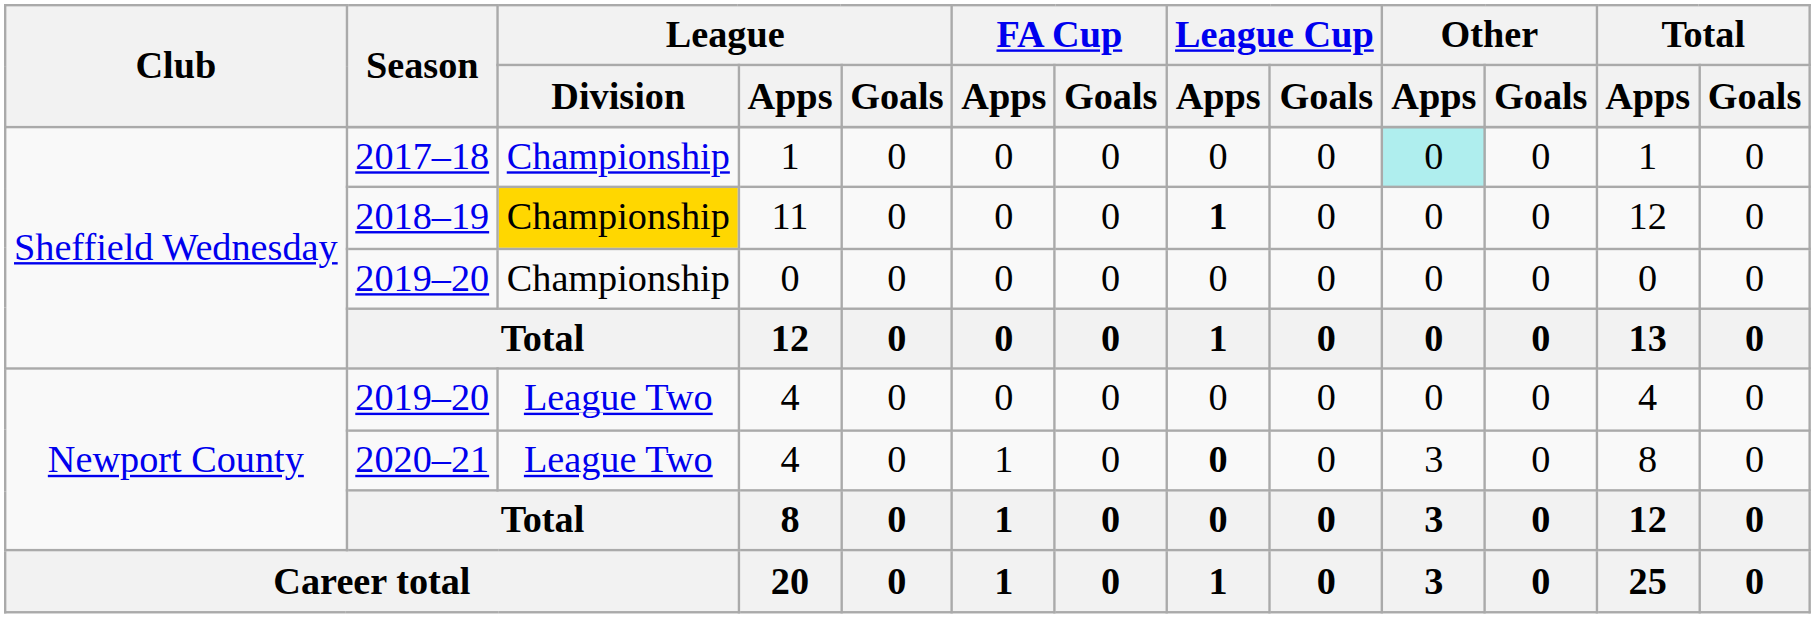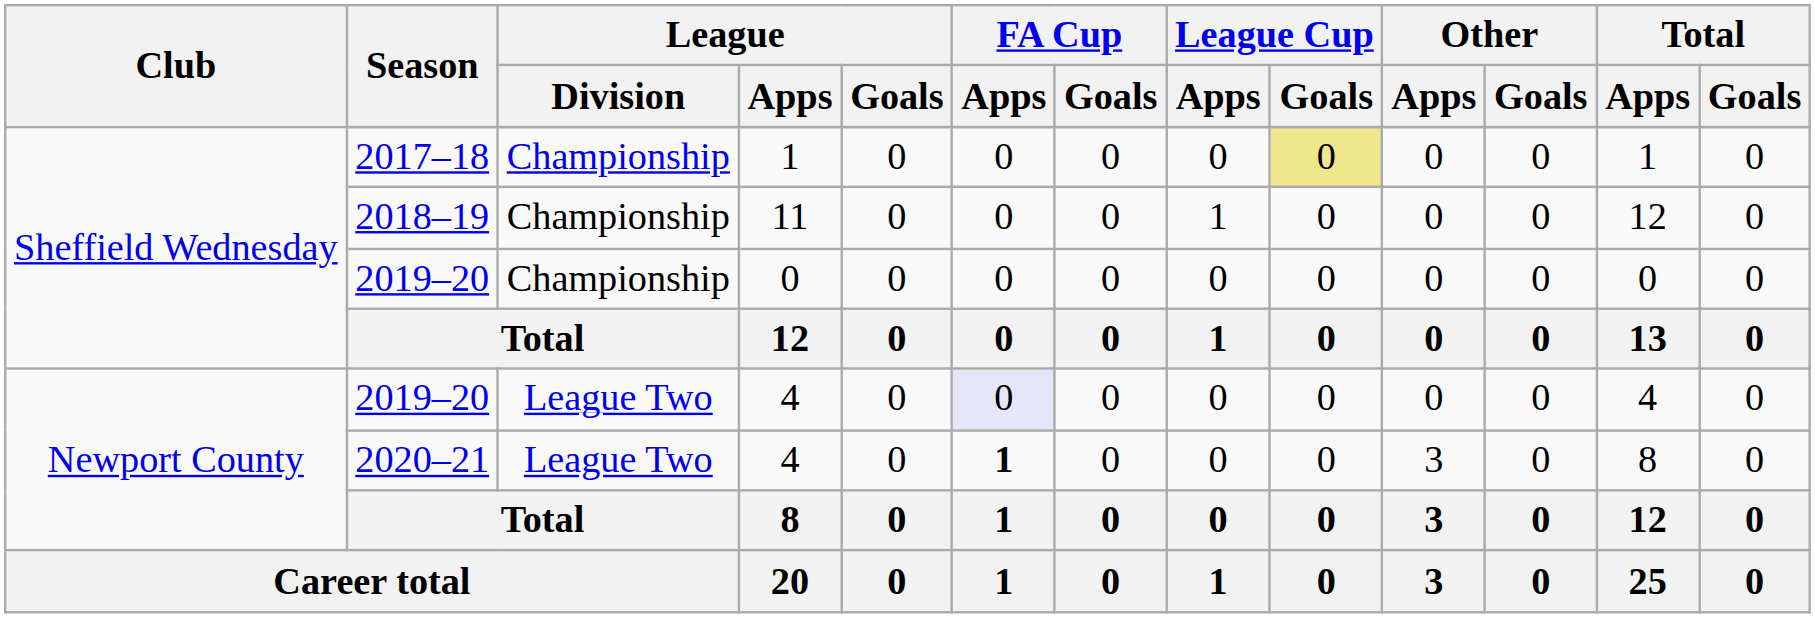(1326, 156) no background -> (1326, 156) khaki background
(1434, 156) paleturquoise background -> (1434, 156) no background
(618, 216) gold background -> (618, 216) no background
(1218, 216) bold -> (1218, 216) normal
(1004, 398) no background -> (1004, 398) lavender background
(1004, 459) normal -> (1004, 459) bold
(1218, 459) bold -> (1218, 459) normal
